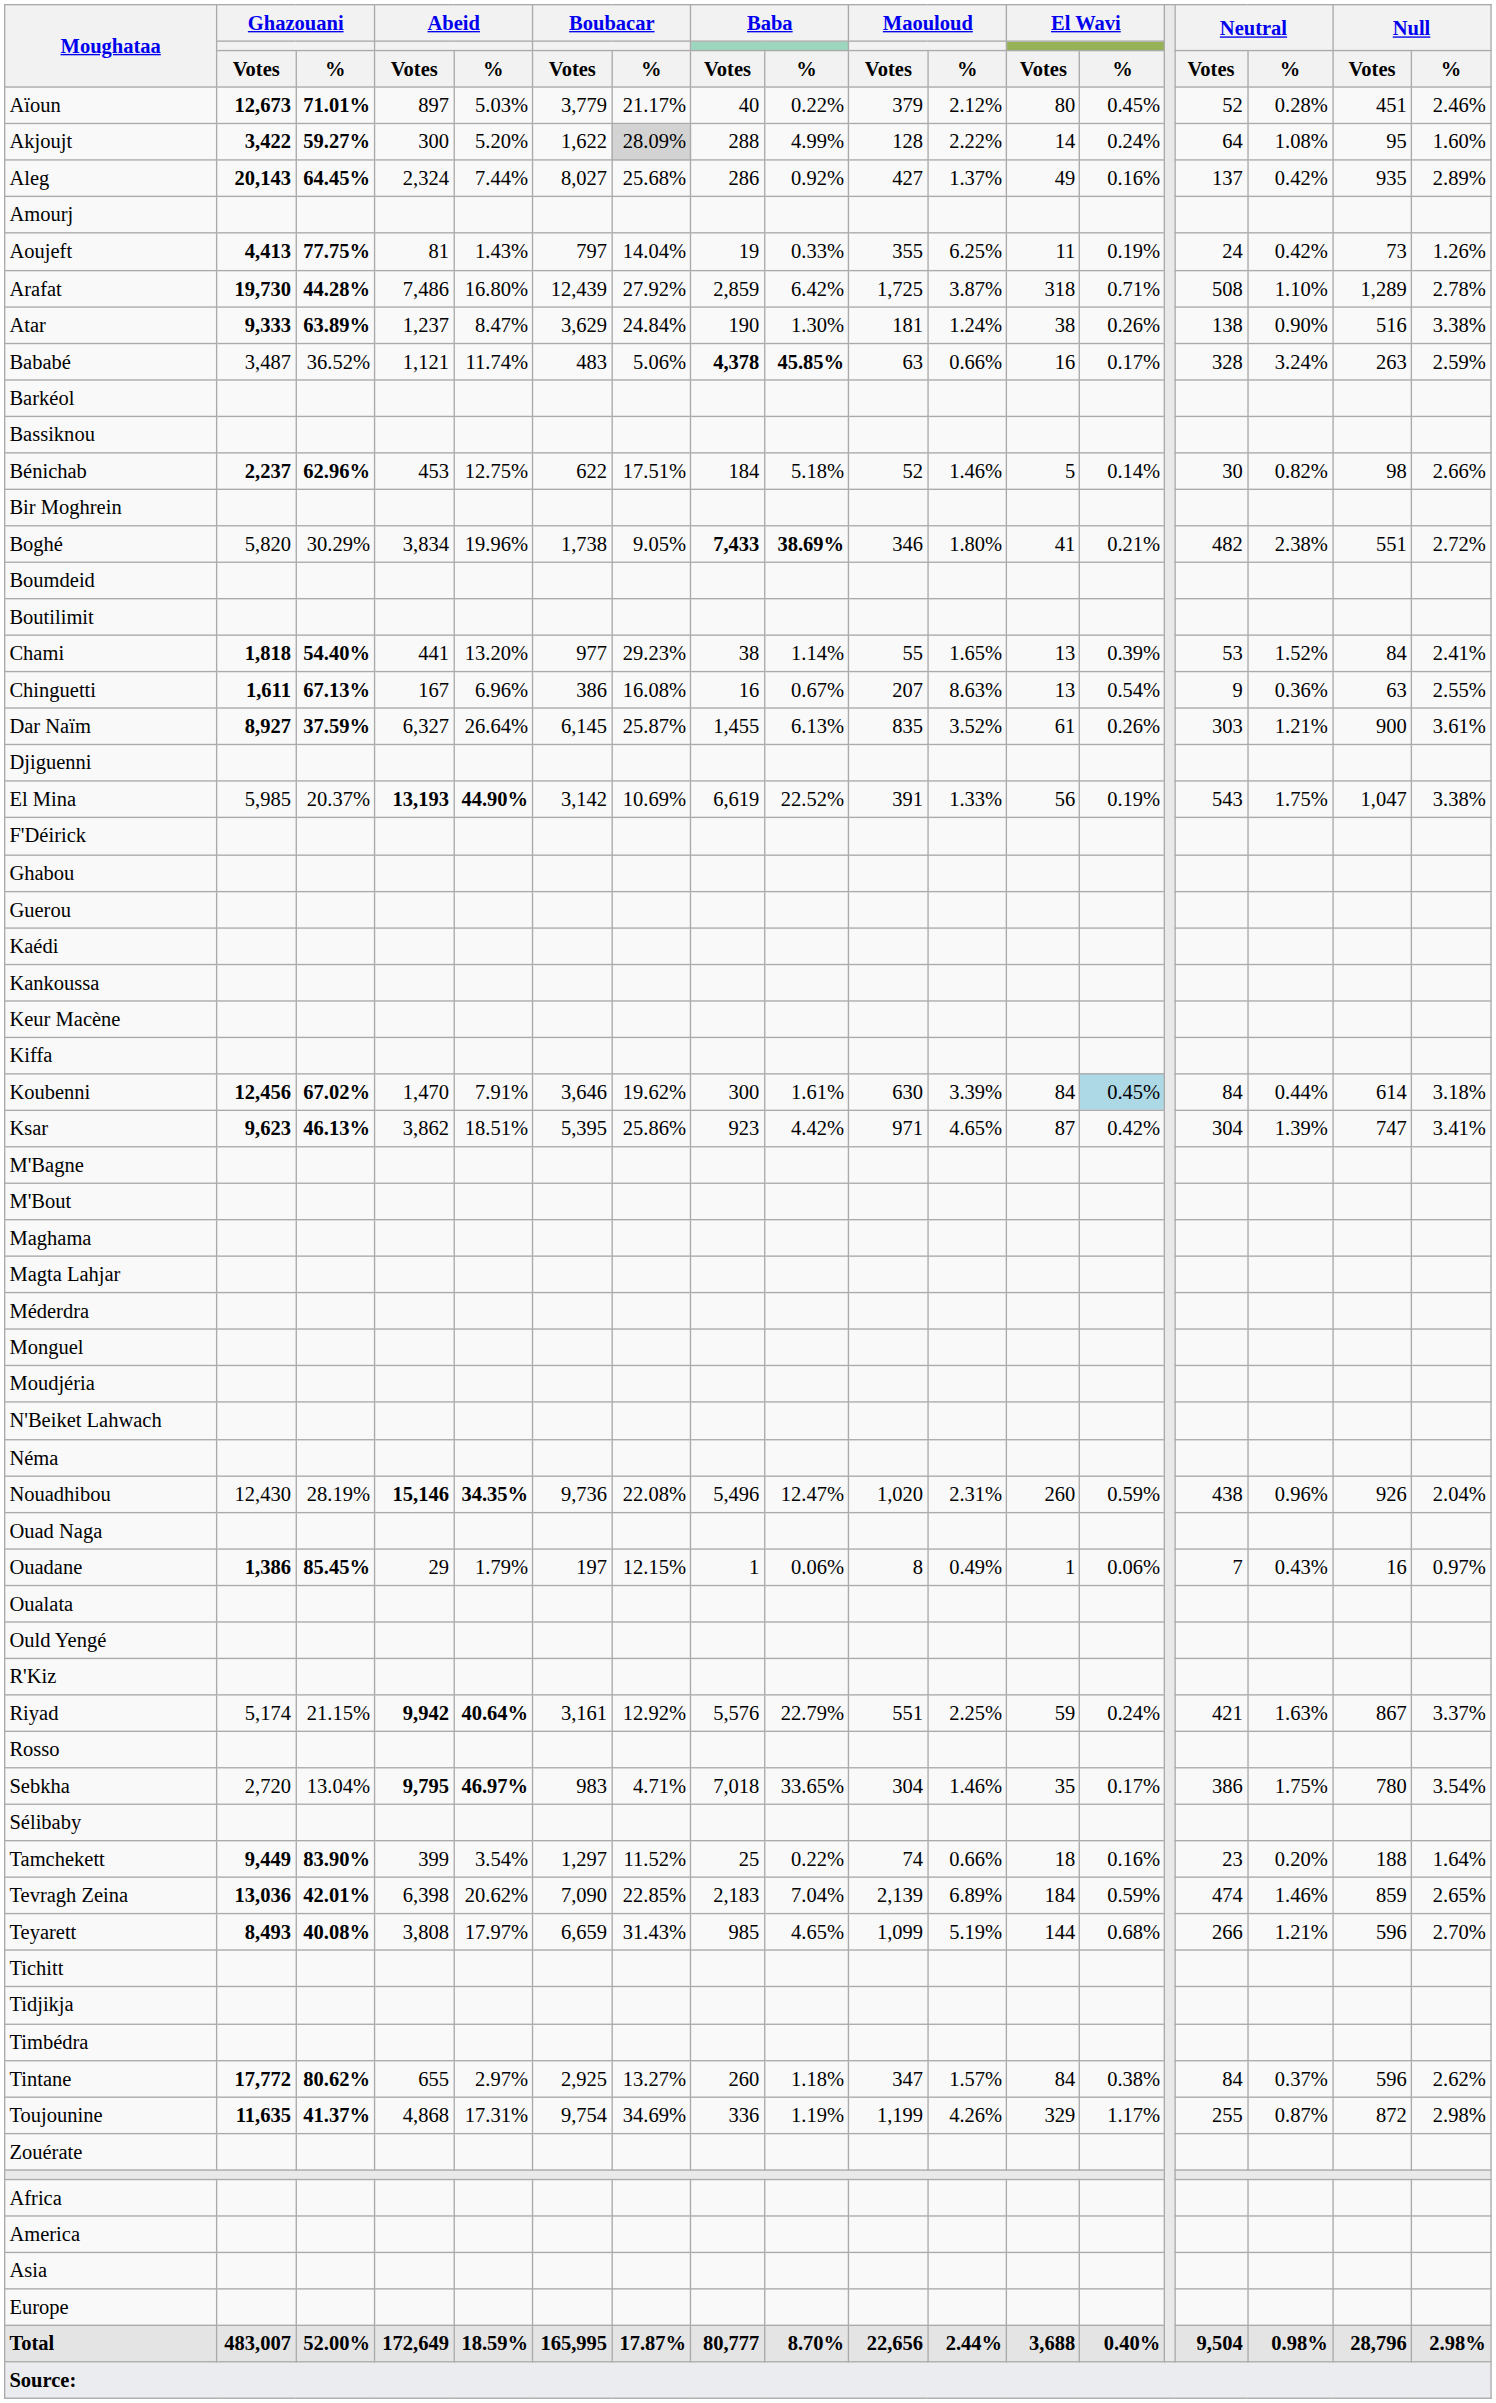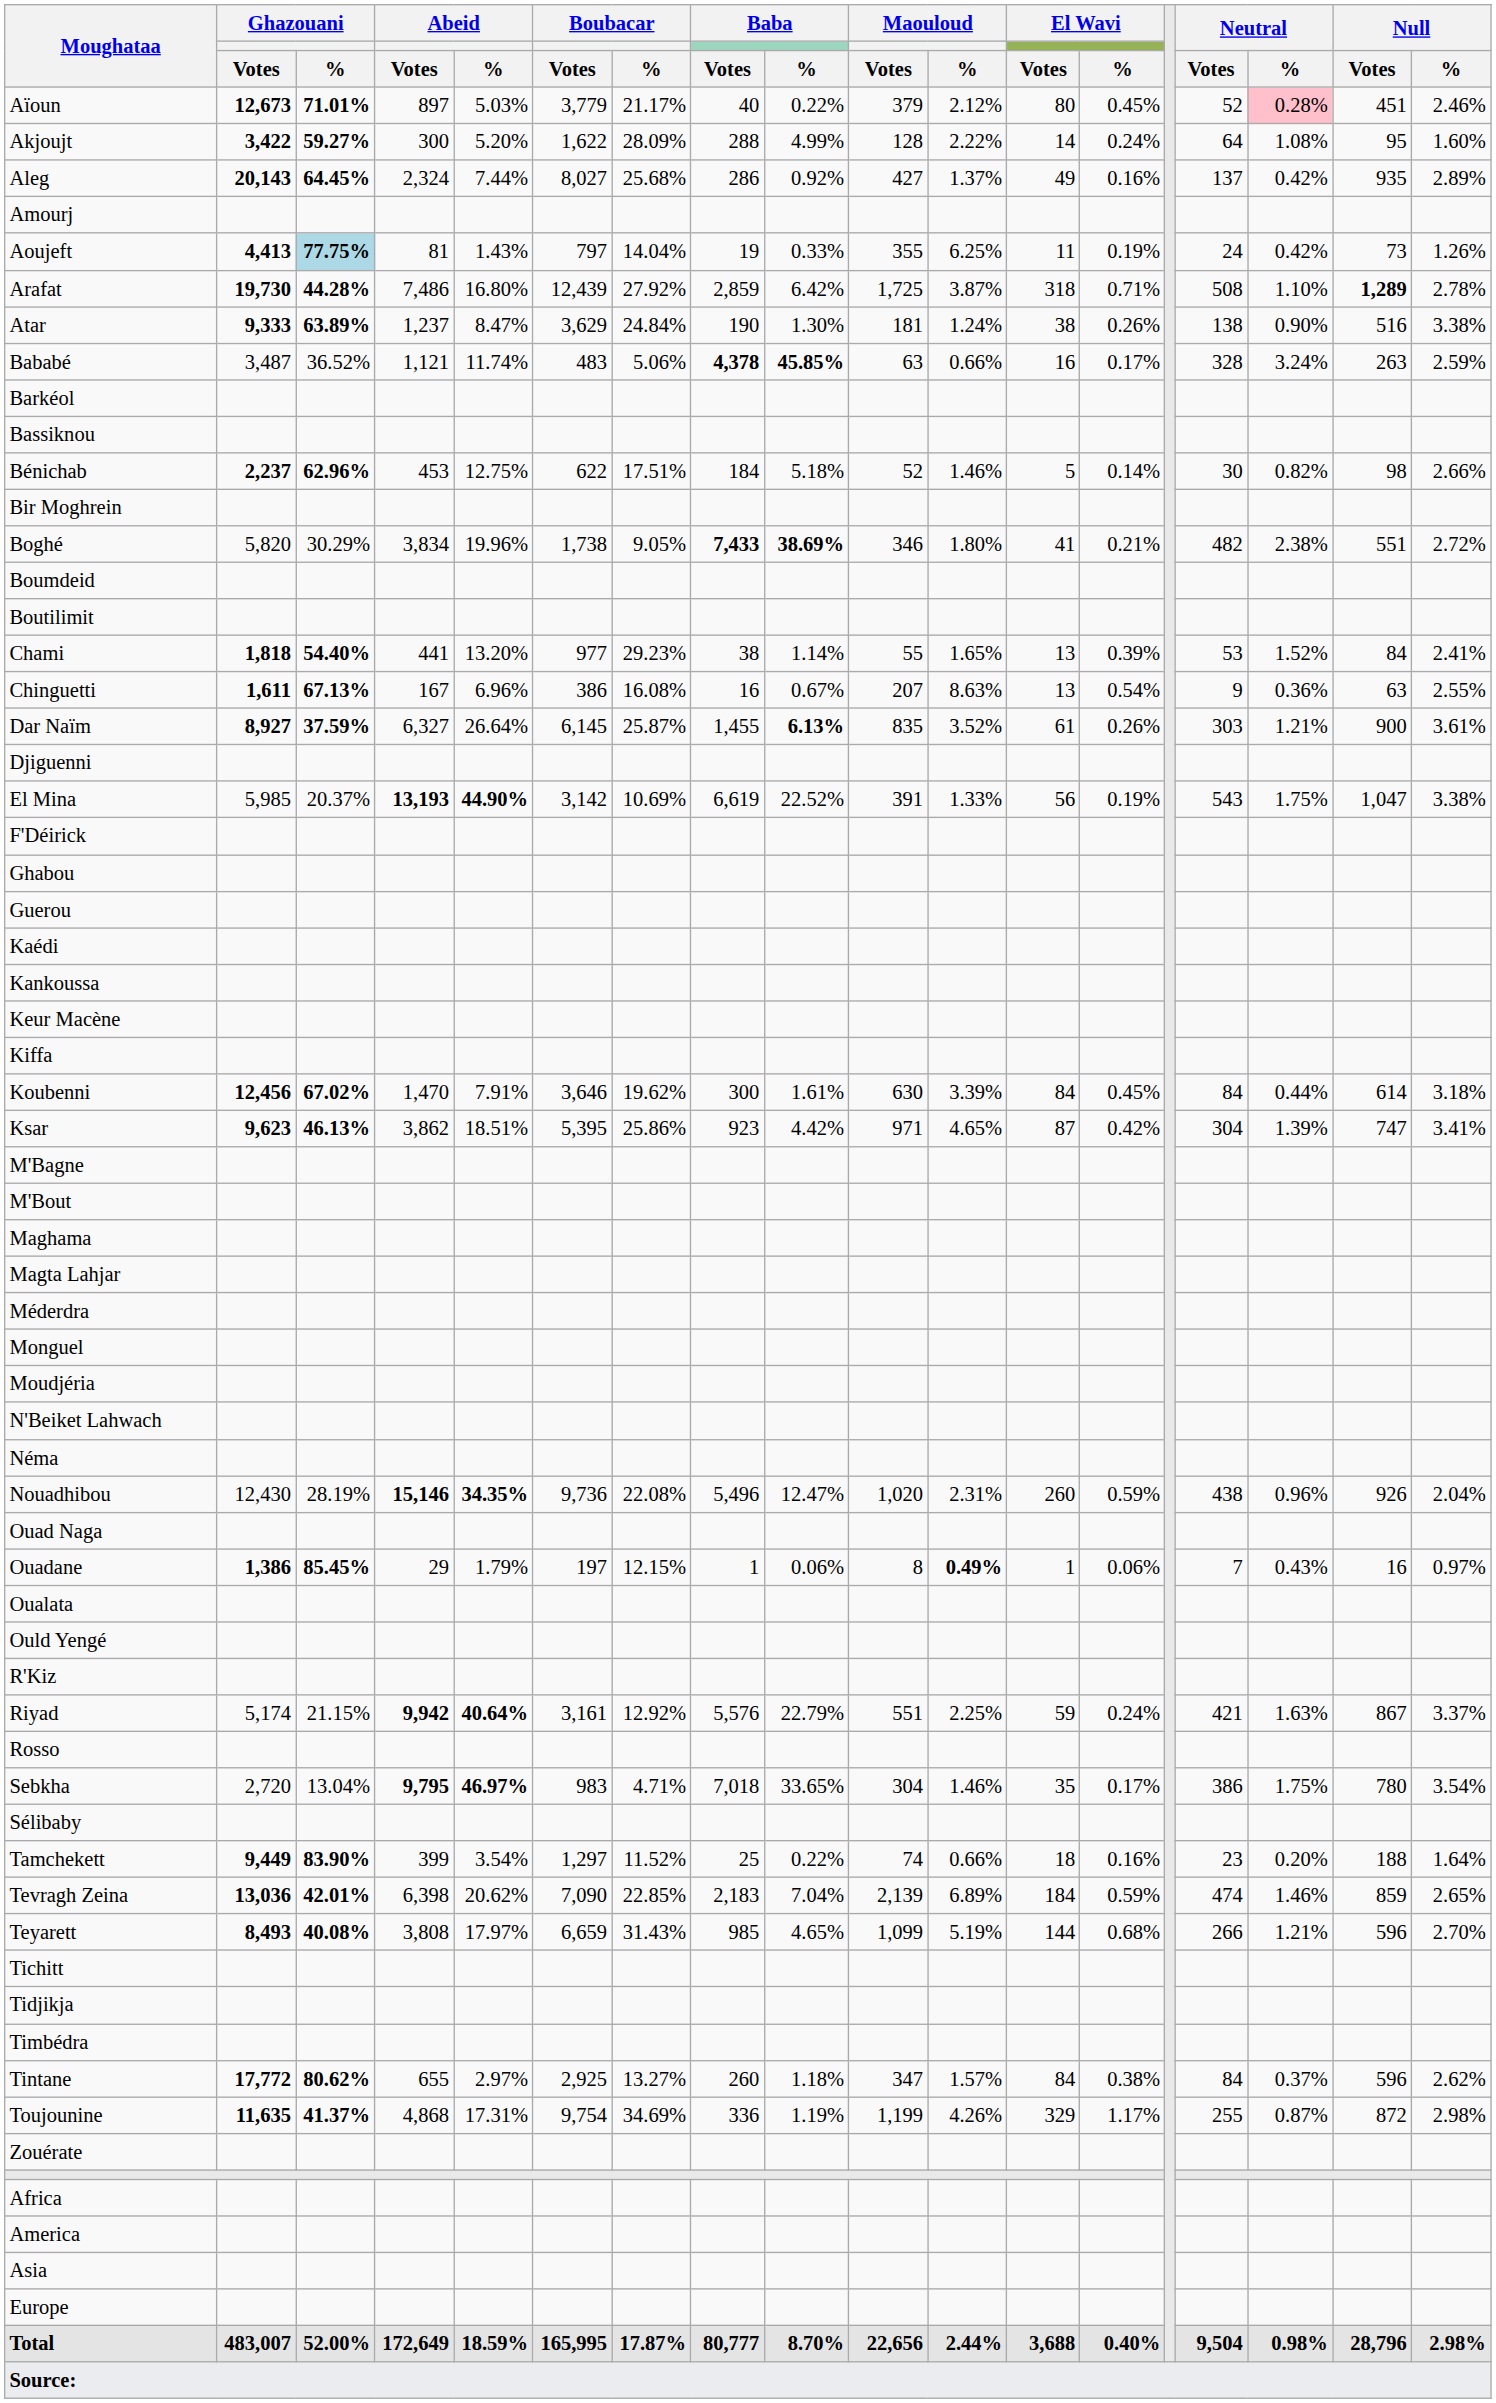(1301, 105) no background -> (1301, 105) pink background
(654, 142) lightgrey background -> (654, 142) no background
(337, 251) no background -> (337, 251) lightblue background
(1384, 288) normal -> (1384, 288) bold
(818, 726) normal -> (816, 726) bold
(1134, 1091) lightblue background -> (1134, 1091) no background
(976, 1566) normal -> (974, 1566) bold
